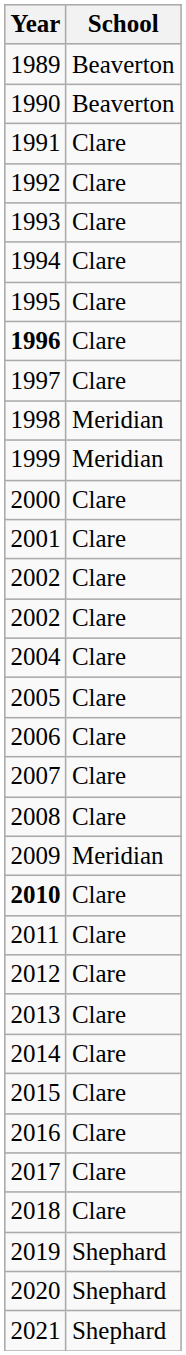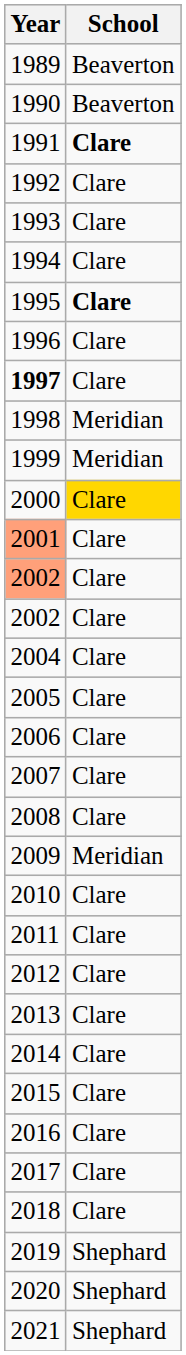(99, 143) normal -> (102, 143) bold
(99, 301) normal -> (102, 301) bold
(35, 340) bold -> (35, 340) normal
(35, 380) normal -> (35, 380) bold
(99, 499) no background -> (99, 499) gold background
(35, 538) no background -> (35, 538) lightsalmon background
(35, 578) no background -> (35, 578) lightsalmon background
(35, 895) bold -> (35, 895) normal
